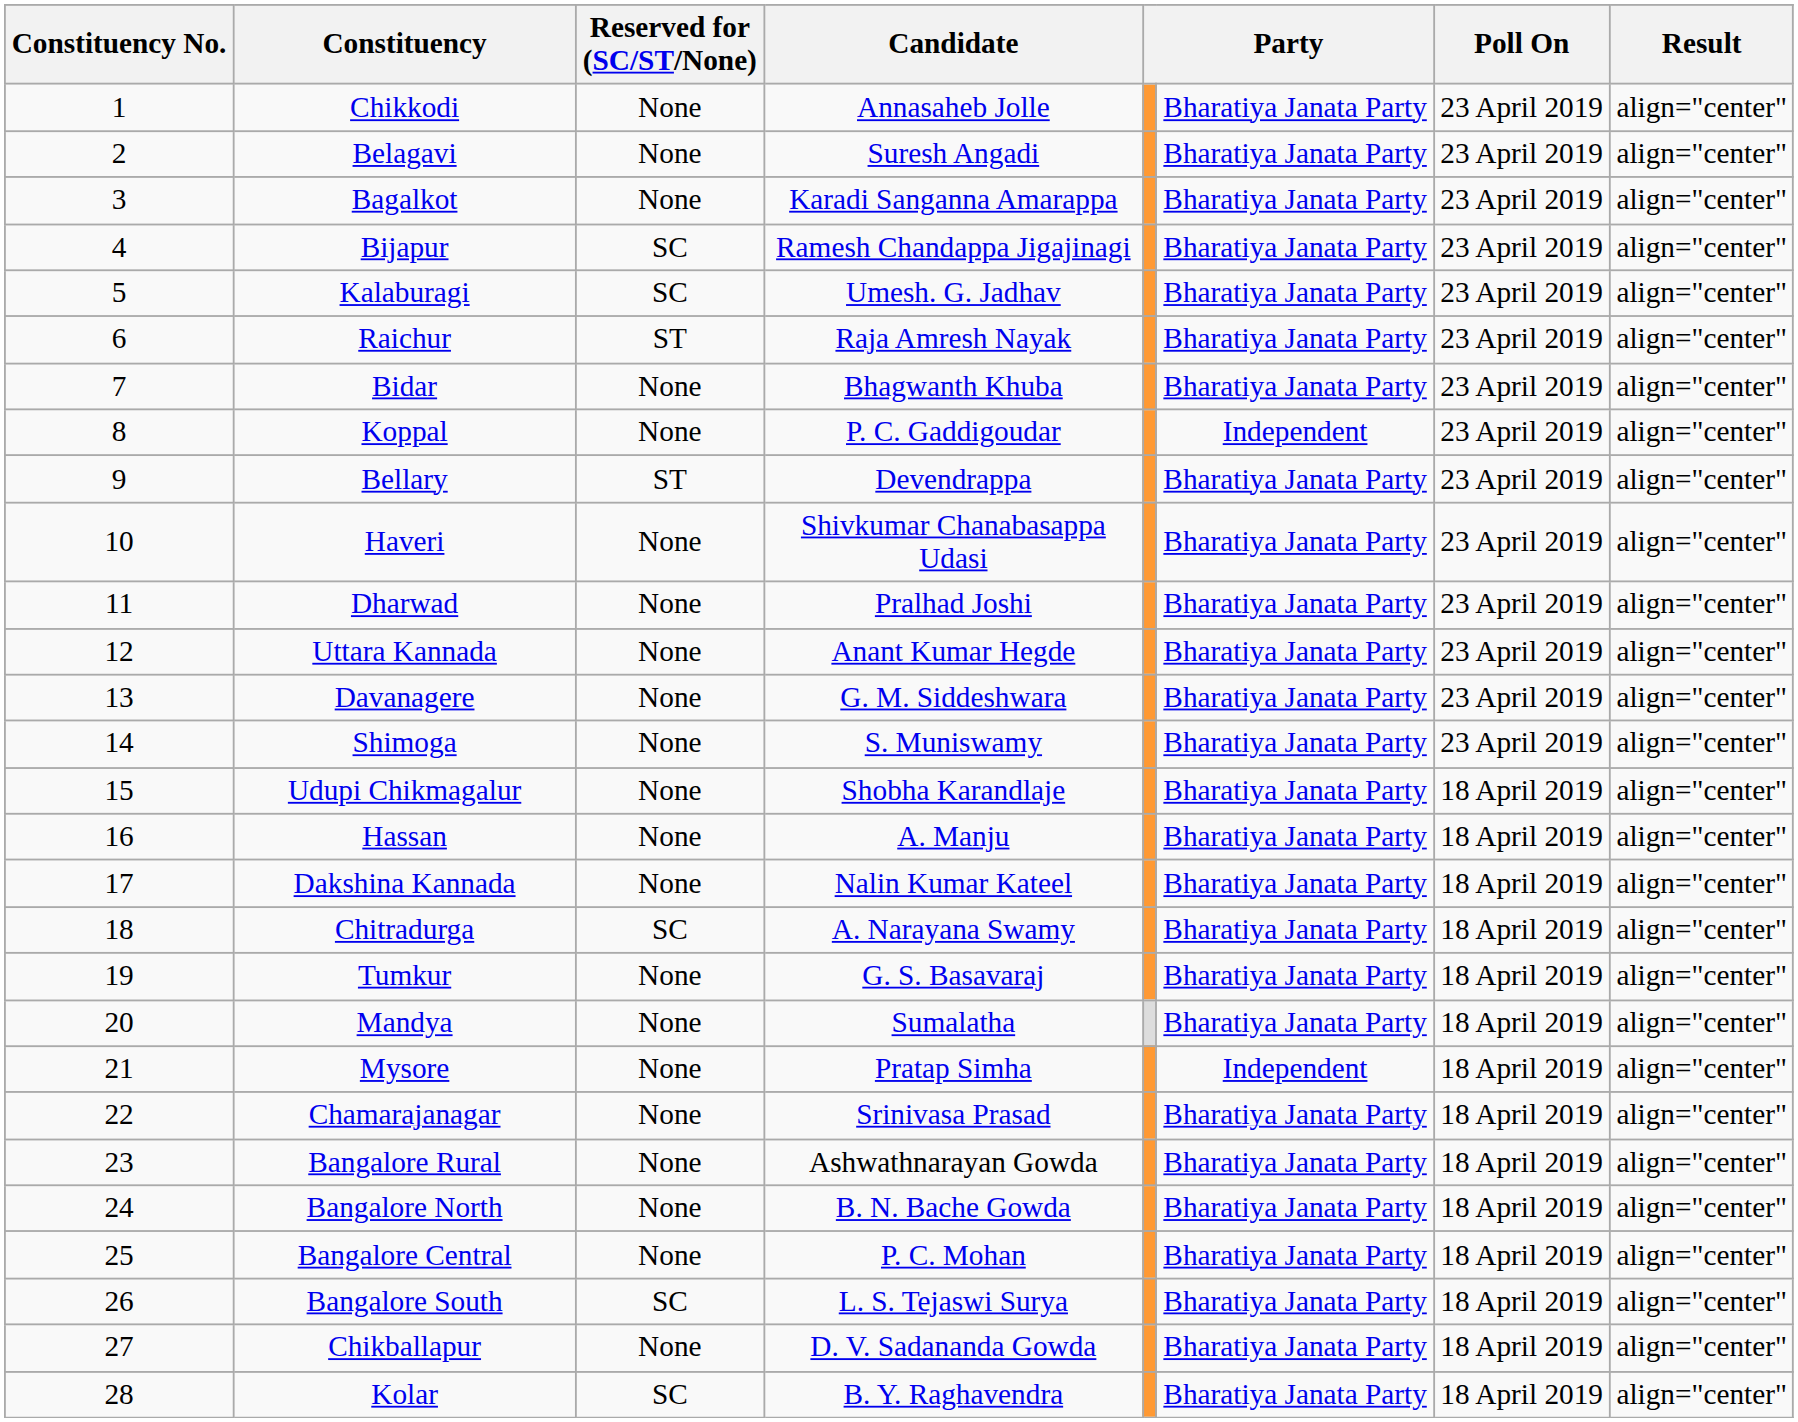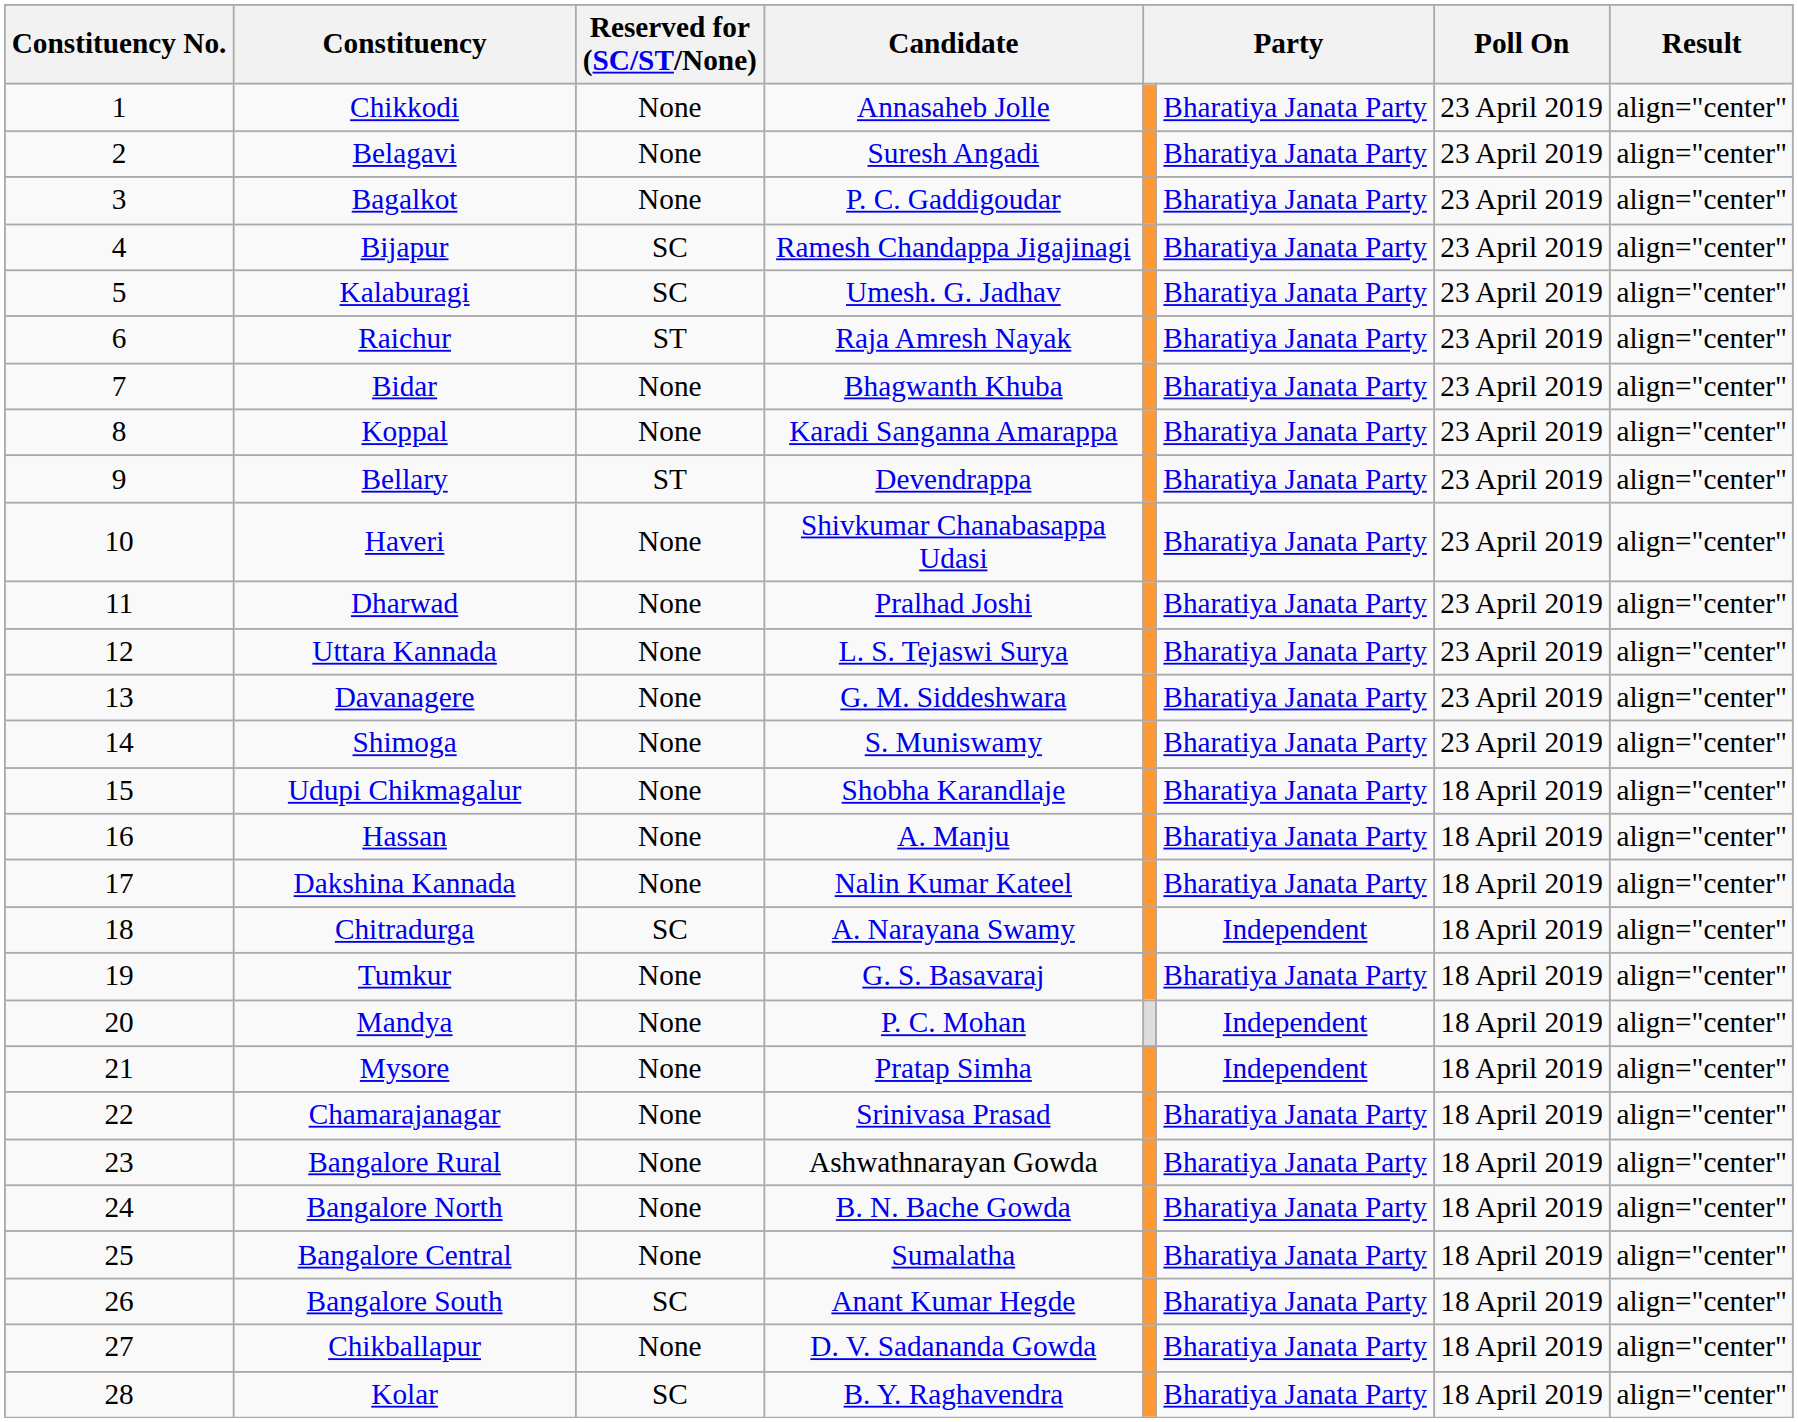(953, 199) Karadi Sanganna Amarappa -> (953, 199) P. C. Gaddigoudar
(953, 432) P. C. Gaddigoudar -> (953, 432) Karadi Sanganna Amarappa
(1295, 432) Independent -> (1295, 432) Bharatiya Janata Party
(953, 650) Anant Kumar Hegde -> (953, 650) L. S. Tejaswi Surya
(1295, 929) Bharatiya Janata Party -> (1295, 929) Independent
(953, 1022) Sumalatha -> (953, 1022) P. C. Mohan
(1295, 1022) Bharatiya Janata Party -> (1295, 1022) Independent
(953, 1254) P. C. Mohan -> (953, 1254) Sumalatha
(953, 1300) L. S. Tejaswi Surya -> (953, 1300) Anant Kumar Hegde
